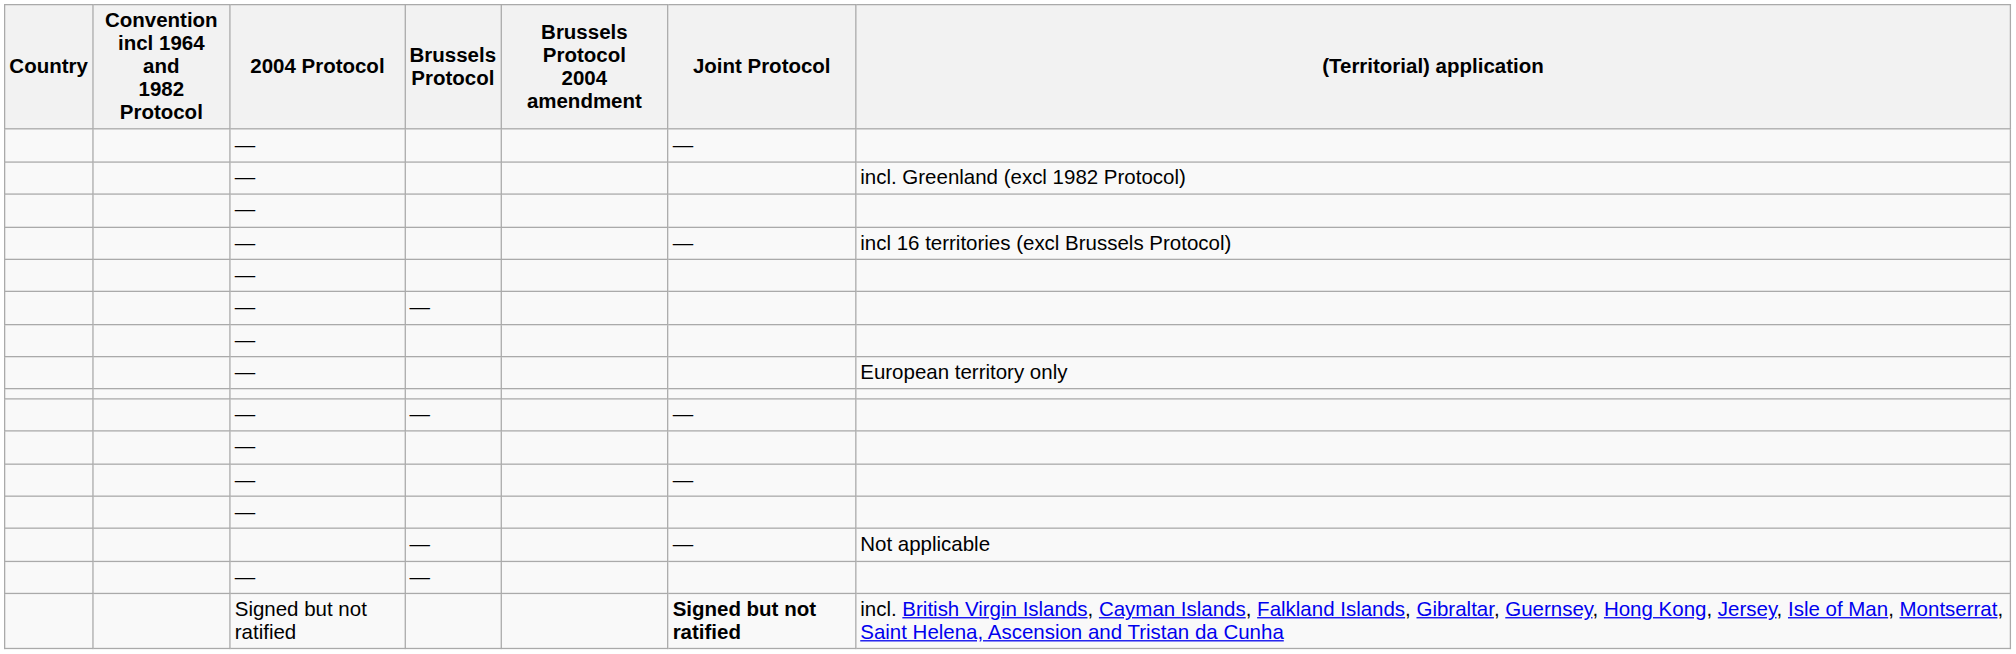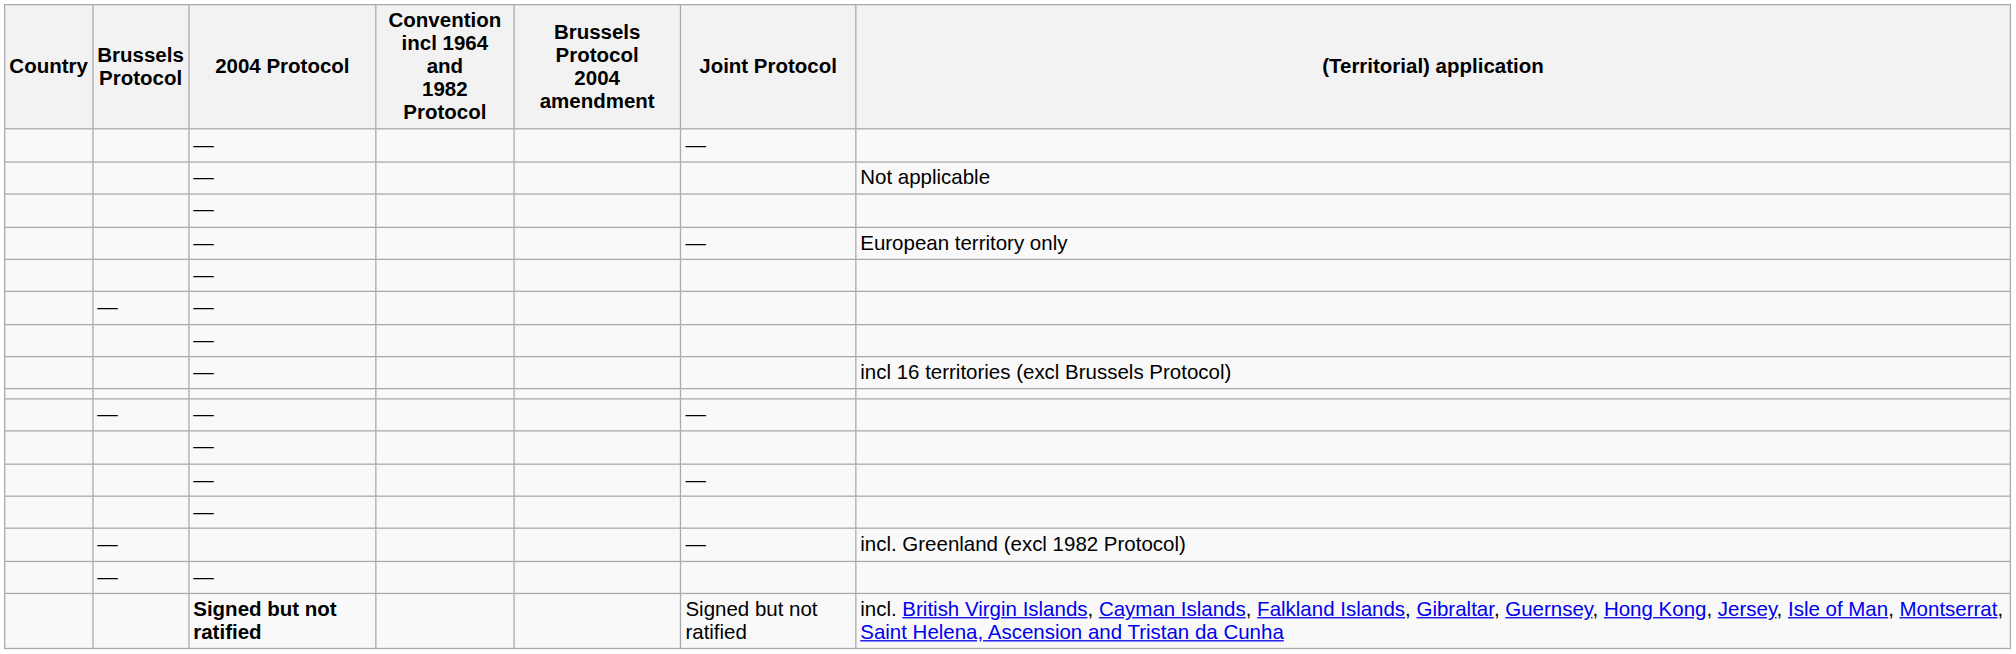columns swapped: (161, 66) <-> (453, 66)
(1023, 177) incl. Greenland (excl 1982 Protocol) -> (925, 177) Not applicable
(1046, 242) incl 16 territories (excl Brussels Protocol) -> (964, 242) European territory only
(964, 372) European territory only -> (1046, 372) incl 16 territories (excl Brussels Protocol)
(925, 544) Not applicable -> (1023, 544) incl. Greenland (excl 1982 Protocol)
(301, 621) normal -> (265, 621) bold
(744, 621) bold -> (751, 621) normal
